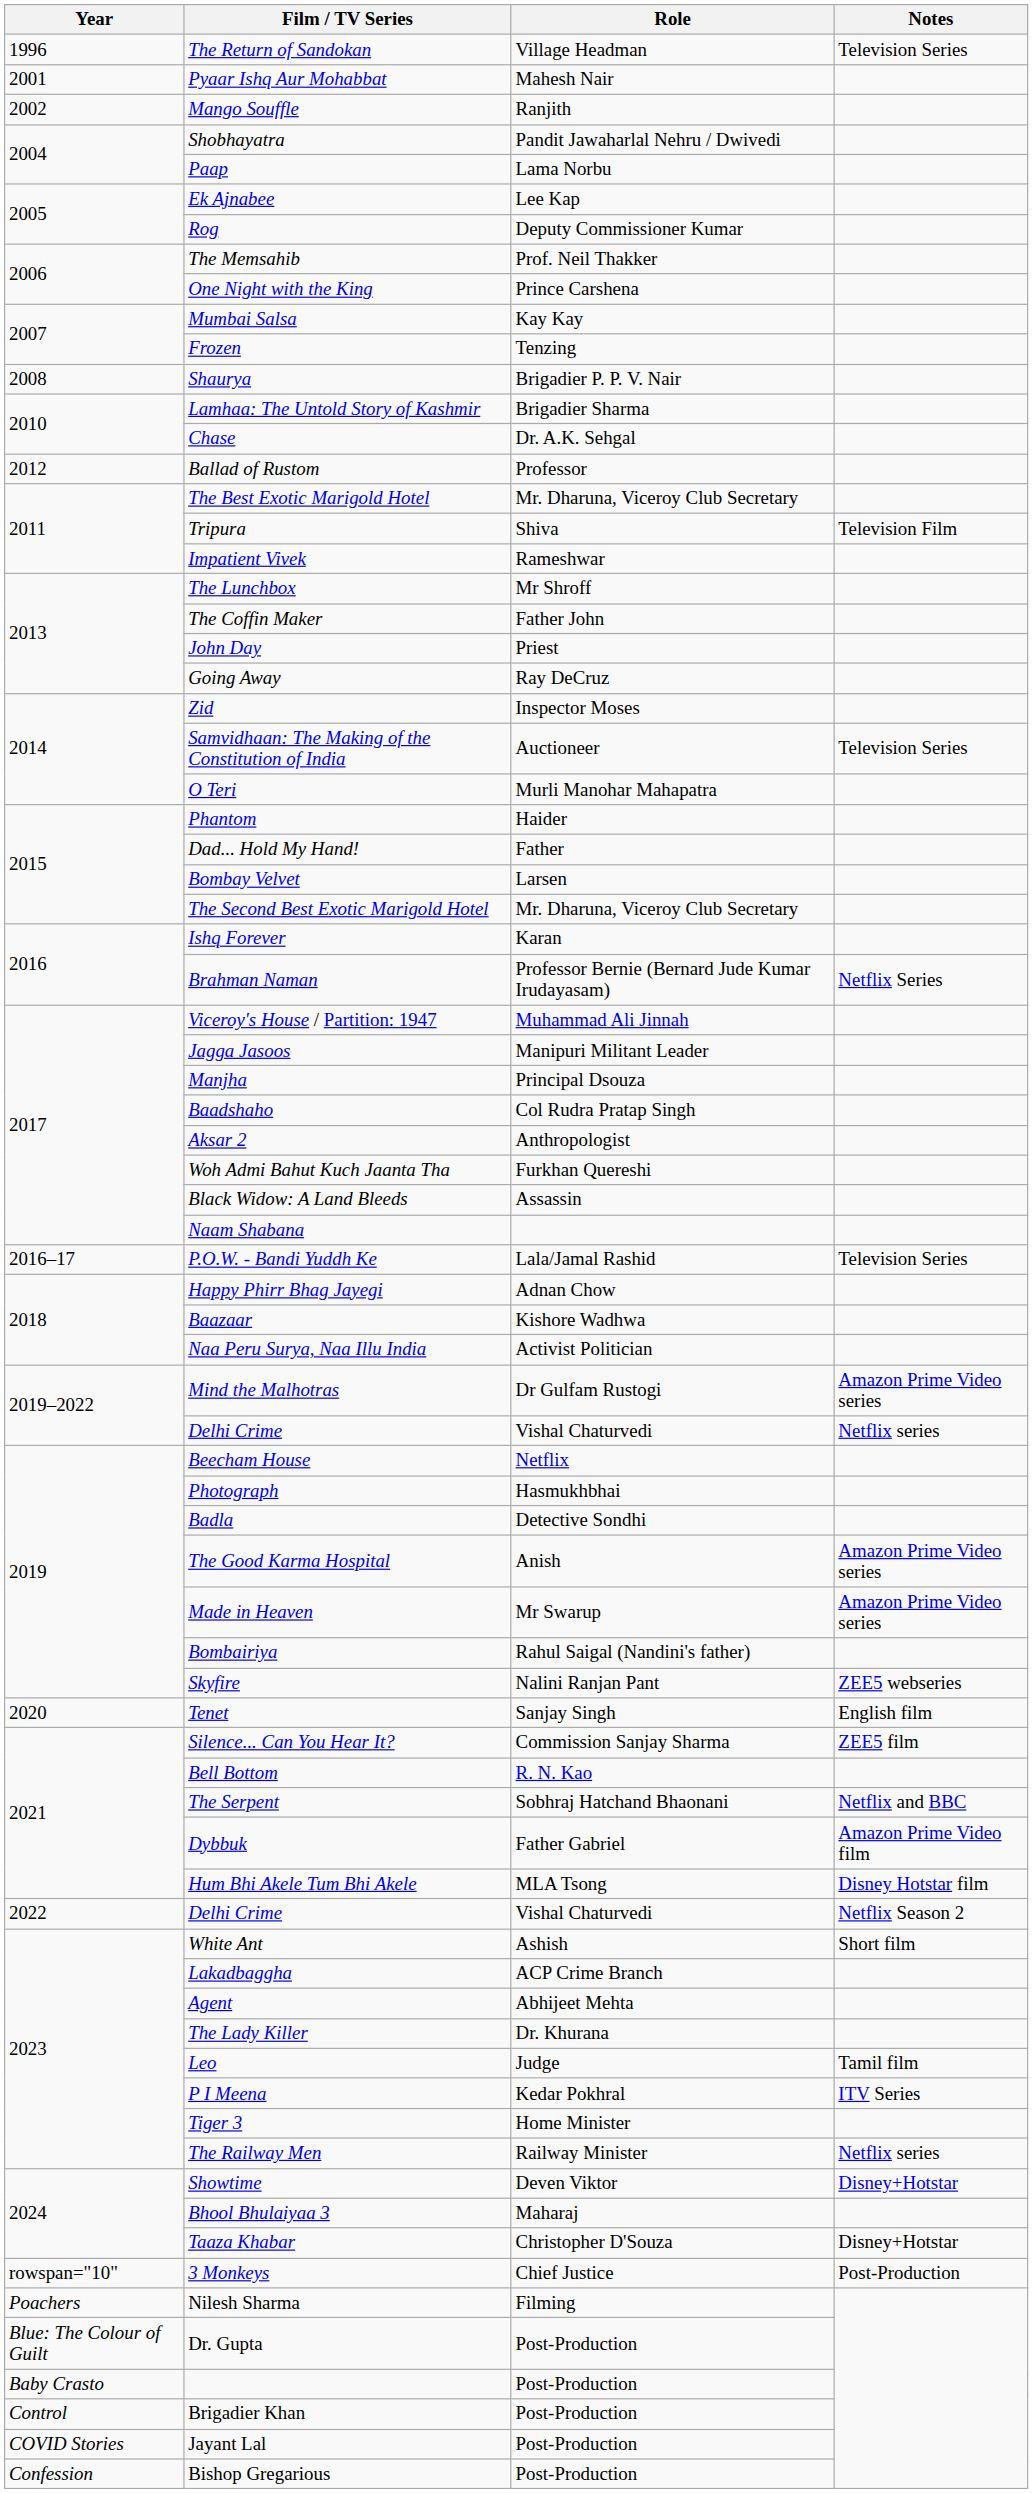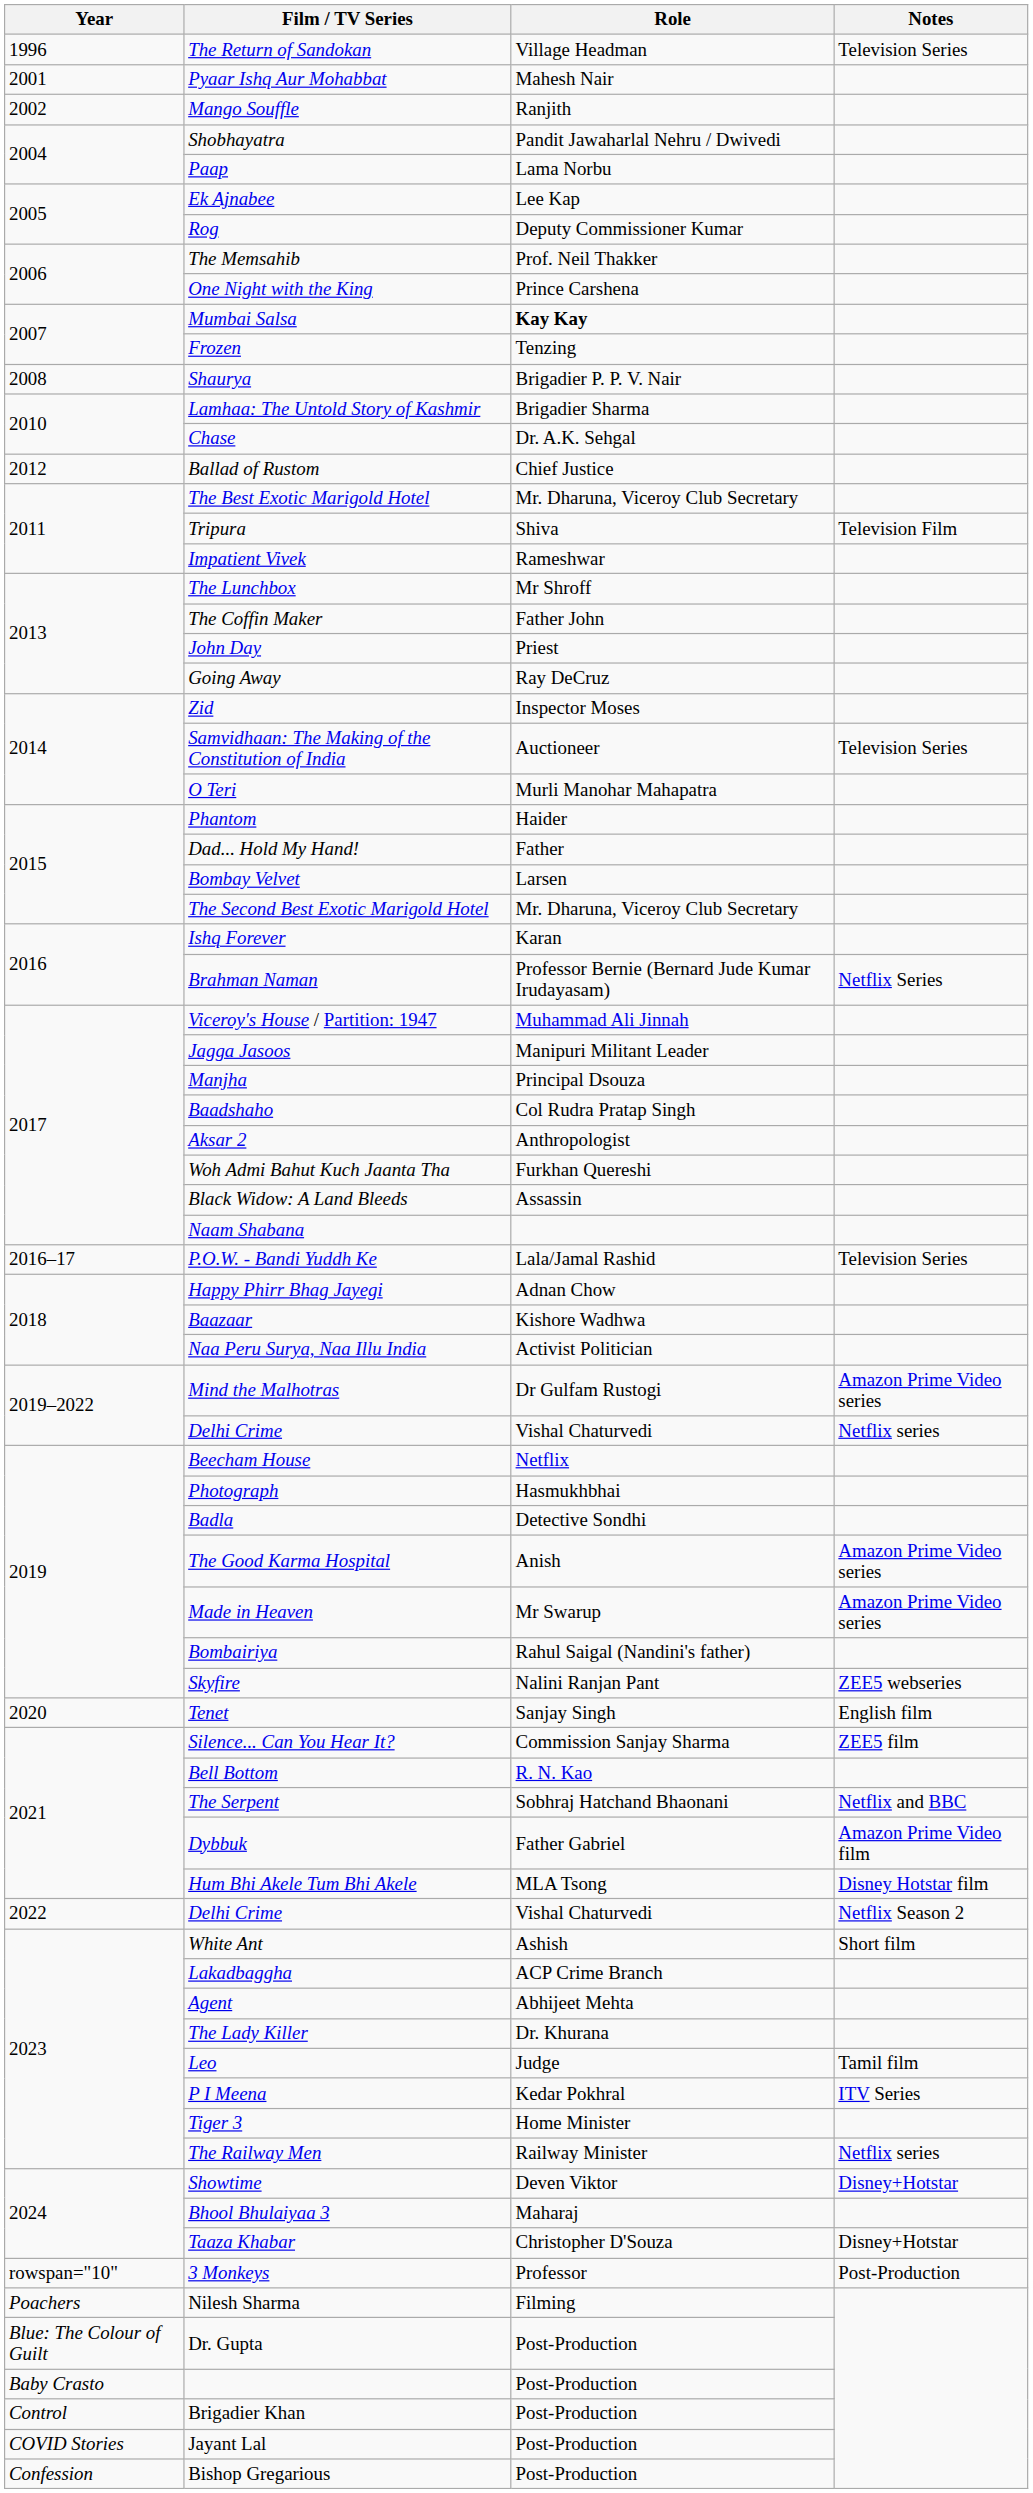(549, 318) normal -> (551, 318) bold
(551, 468) Professor -> (565, 468) Chief Justice
(565, 2272) Chief Justice -> (551, 2272) Professor
